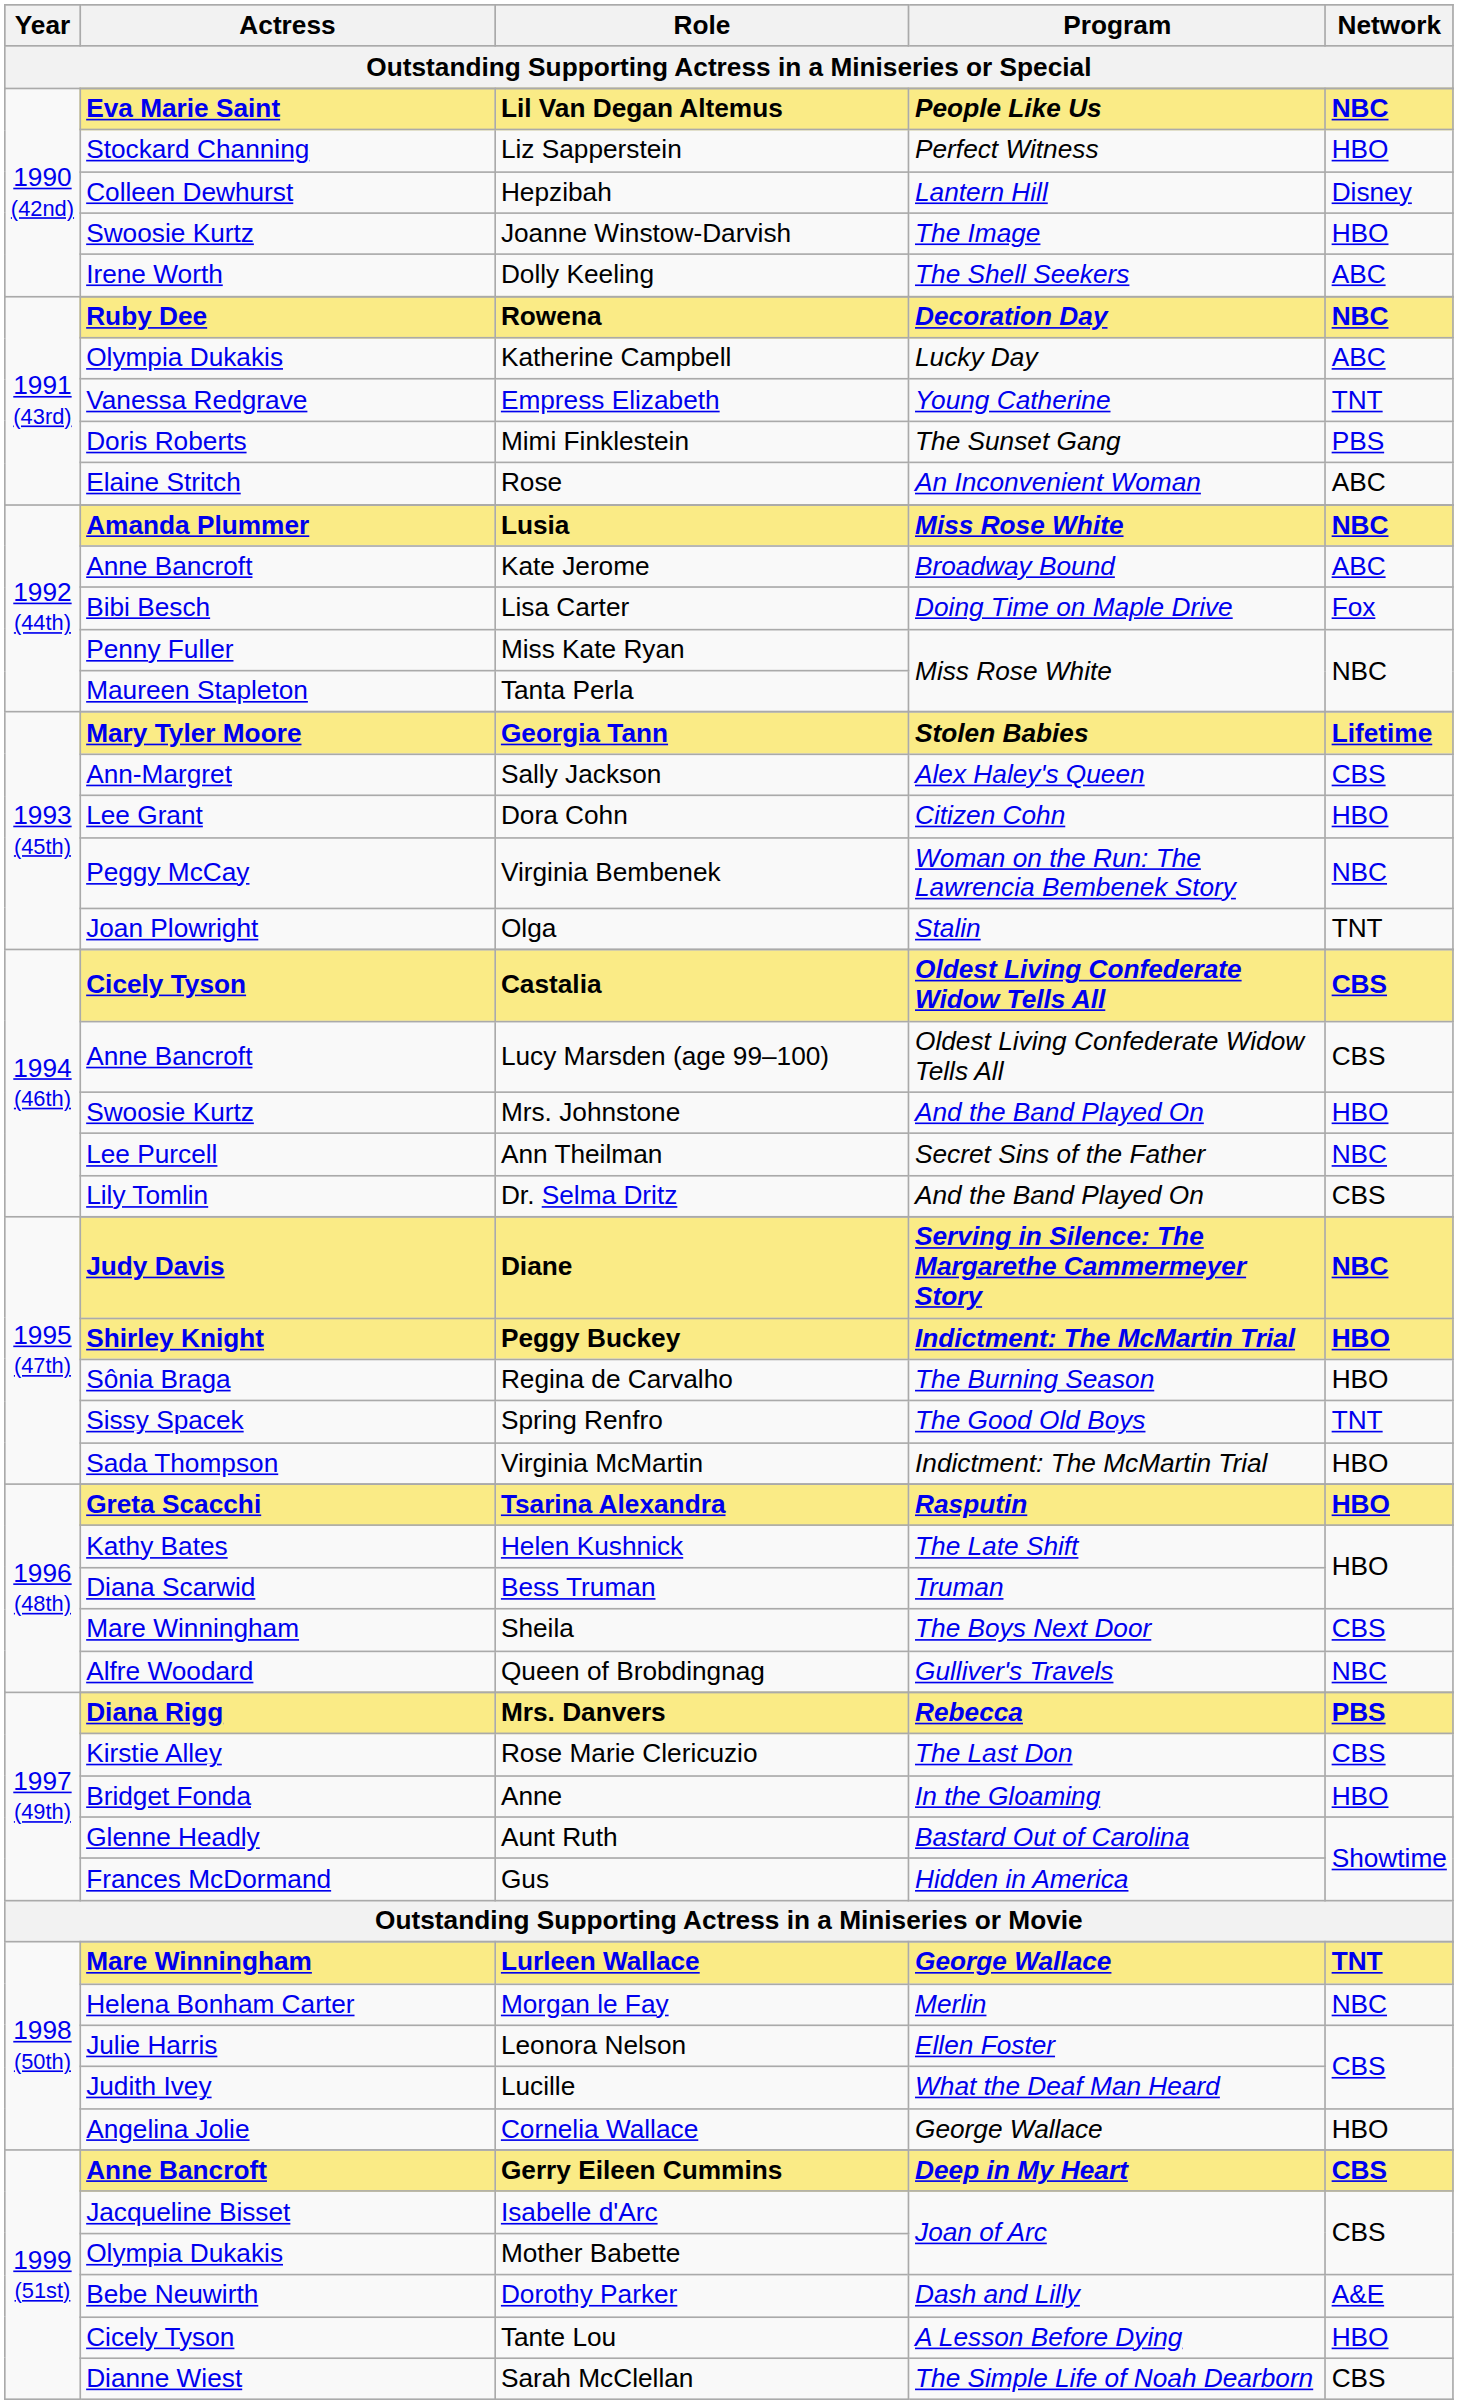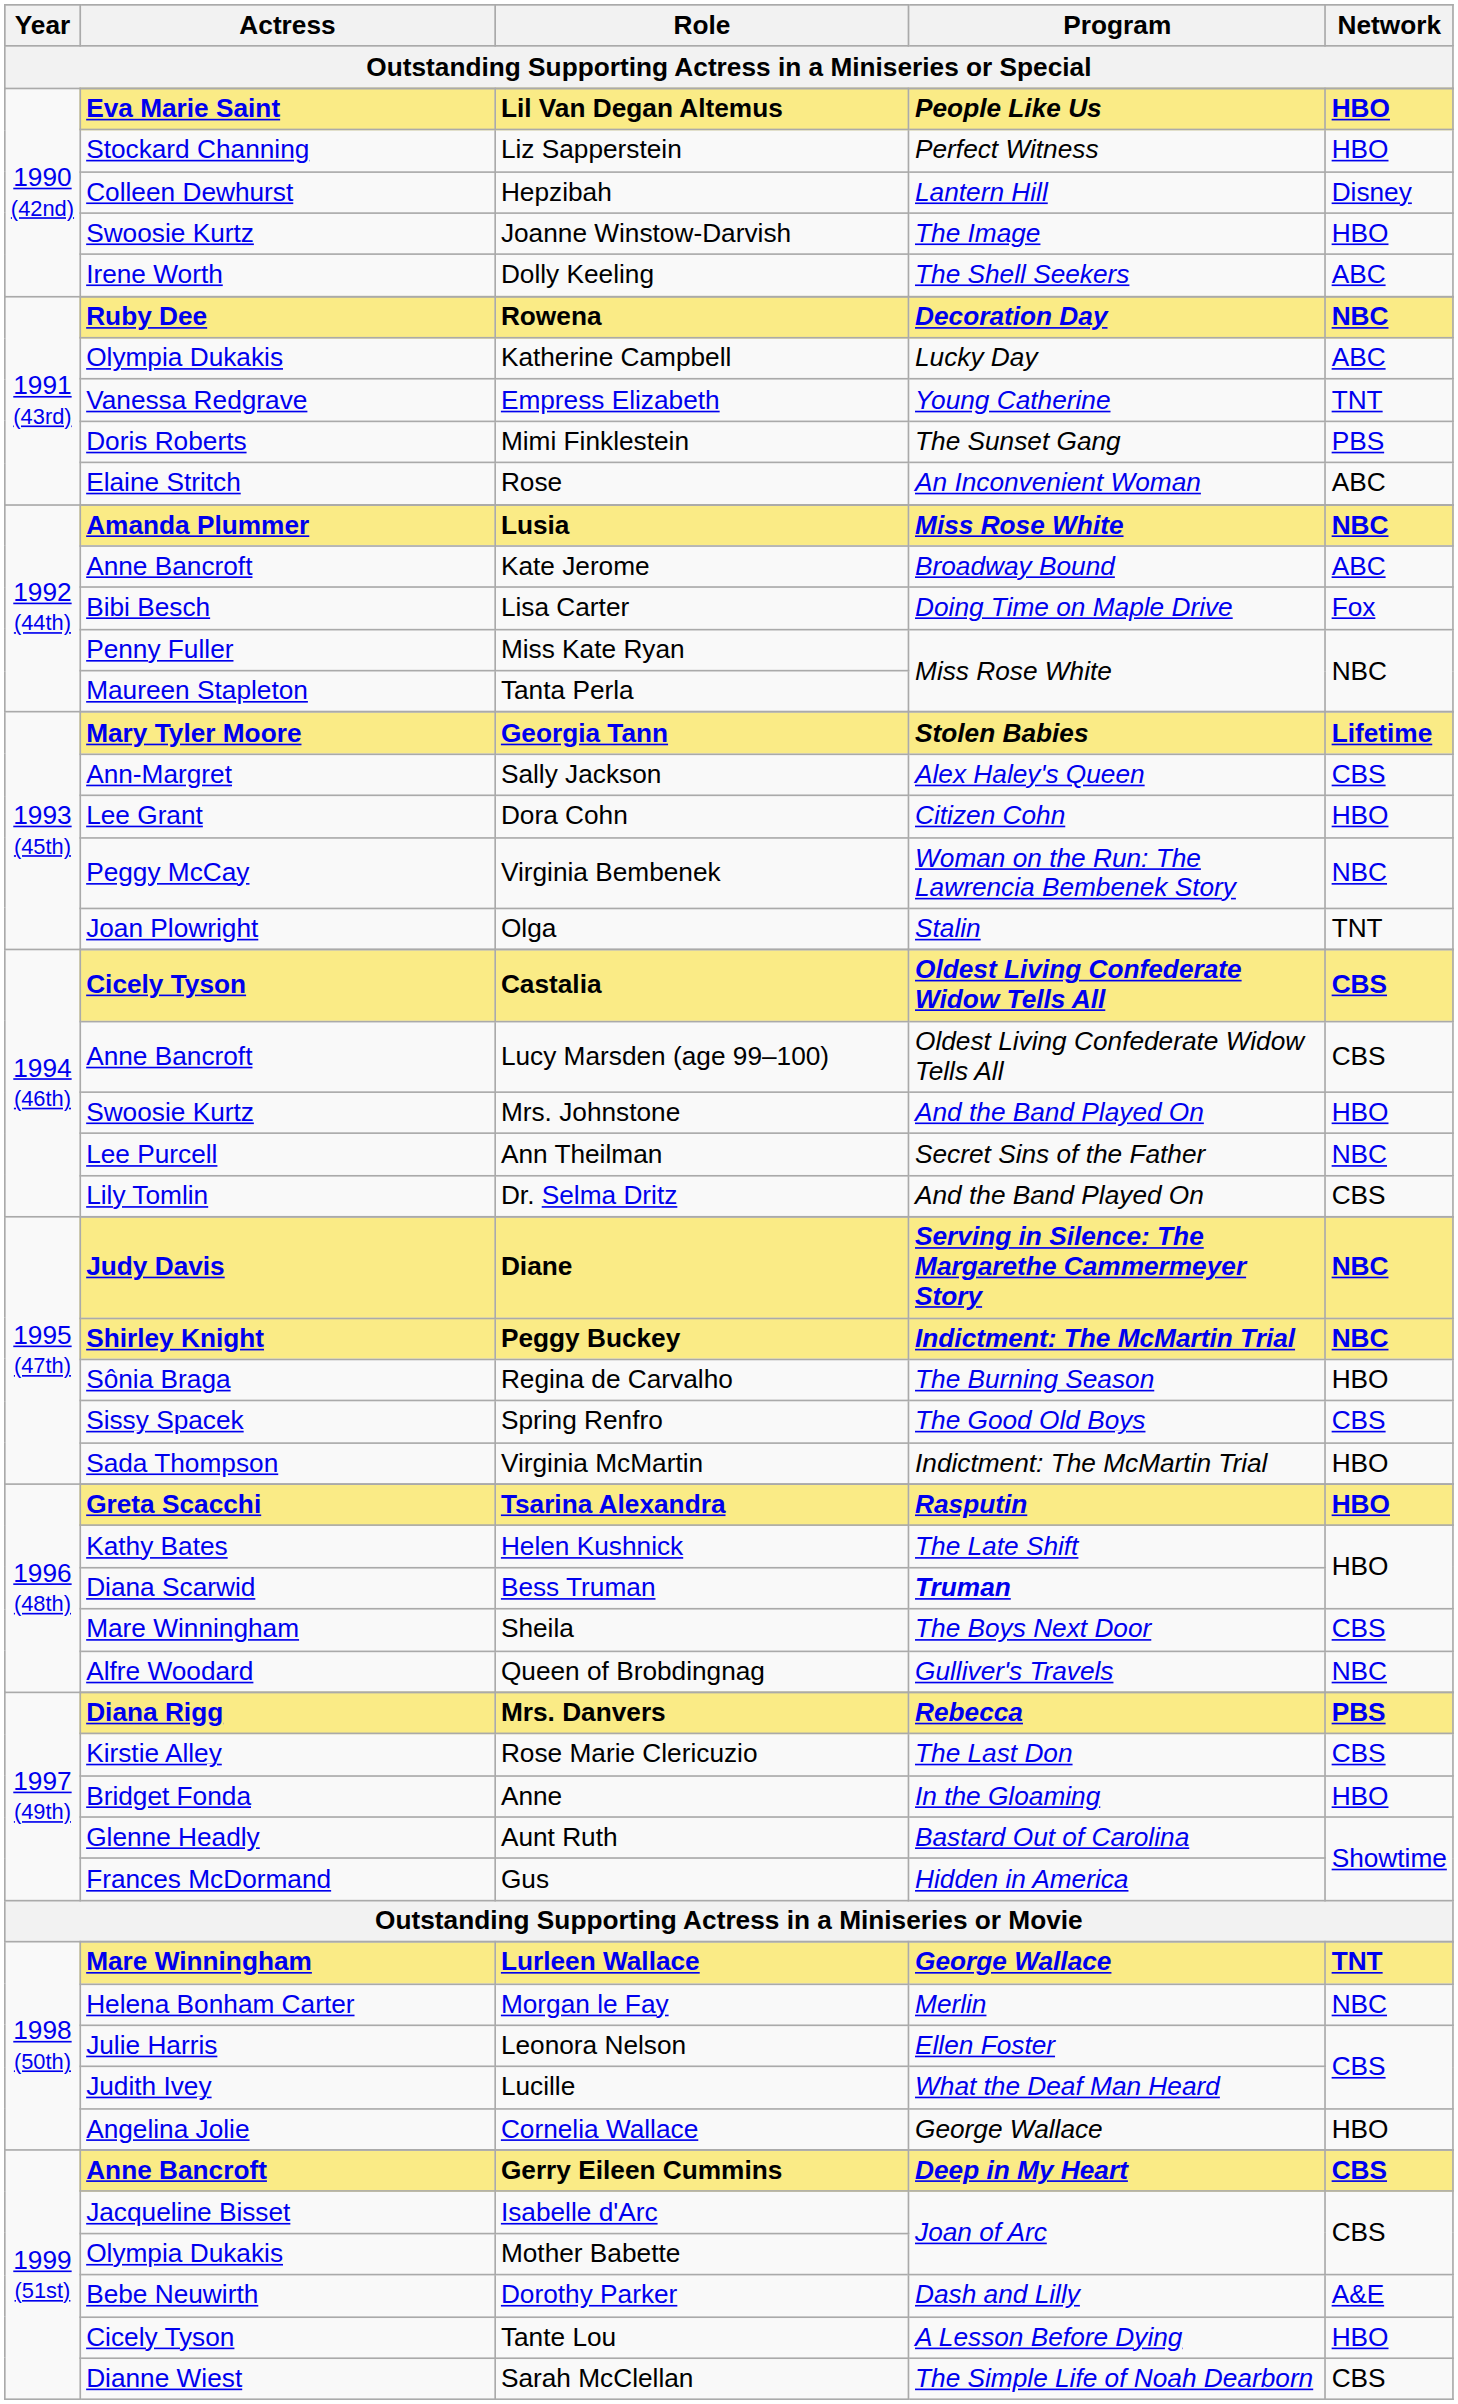(1360, 108) NBC -> (1361, 108) HBO
(1361, 1338) HBO -> (1360, 1338) NBC
(1357, 1421) TNT -> (1359, 1421) CBS
(959, 1587) normal -> (963, 1587) bold
